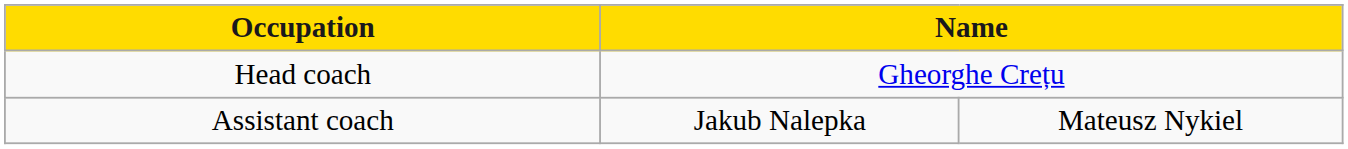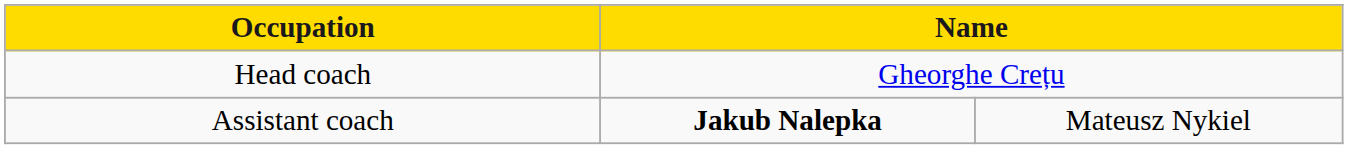(780, 119) normal -> (788, 119) bold
